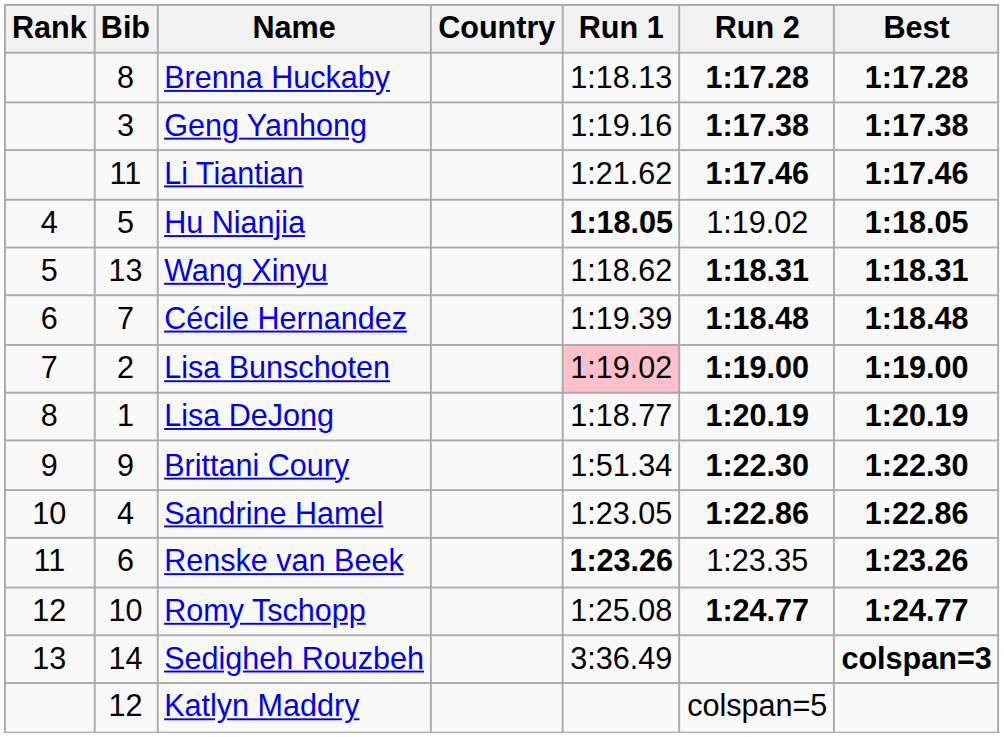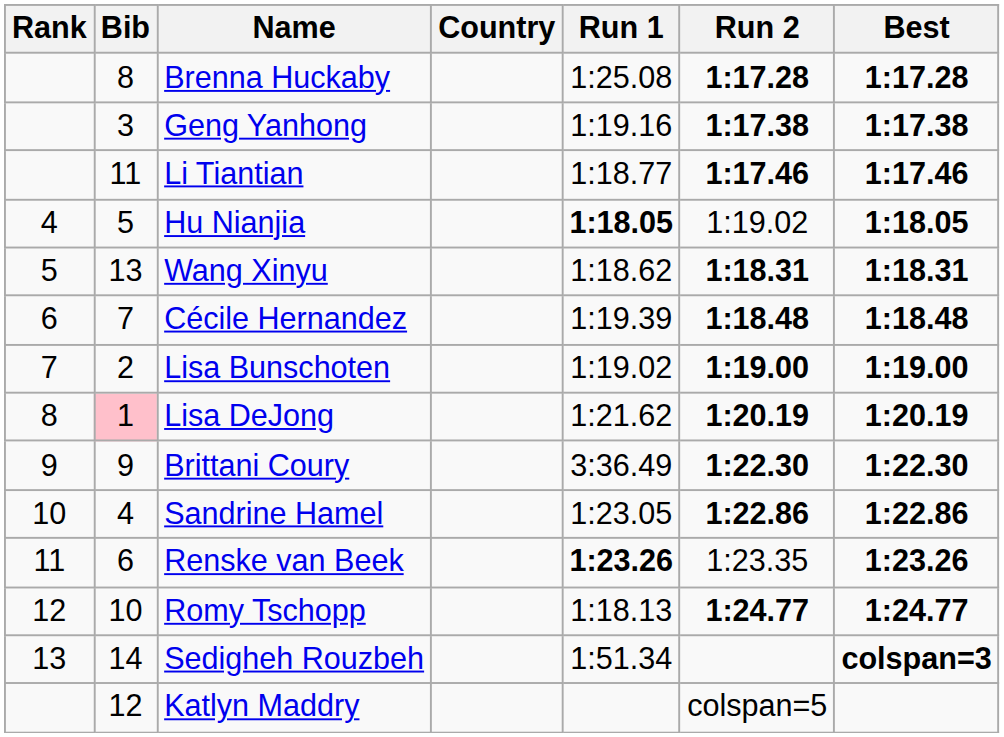(621, 77) 1:18.13 -> (621, 77) 1:25.08
(621, 174) 1:21.62 -> (621, 174) 1:18.77
(621, 367) pink background -> (621, 367) no background
(125, 416) no background -> (125, 416) pink background
(621, 416) 1:18.77 -> (621, 416) 1:21.62
(621, 464) 1:51.34 -> (621, 464) 3:36.49
(621, 610) 1:25.08 -> (621, 610) 1:18.13
(621, 658) 3:36.49 -> (621, 658) 1:51.34
